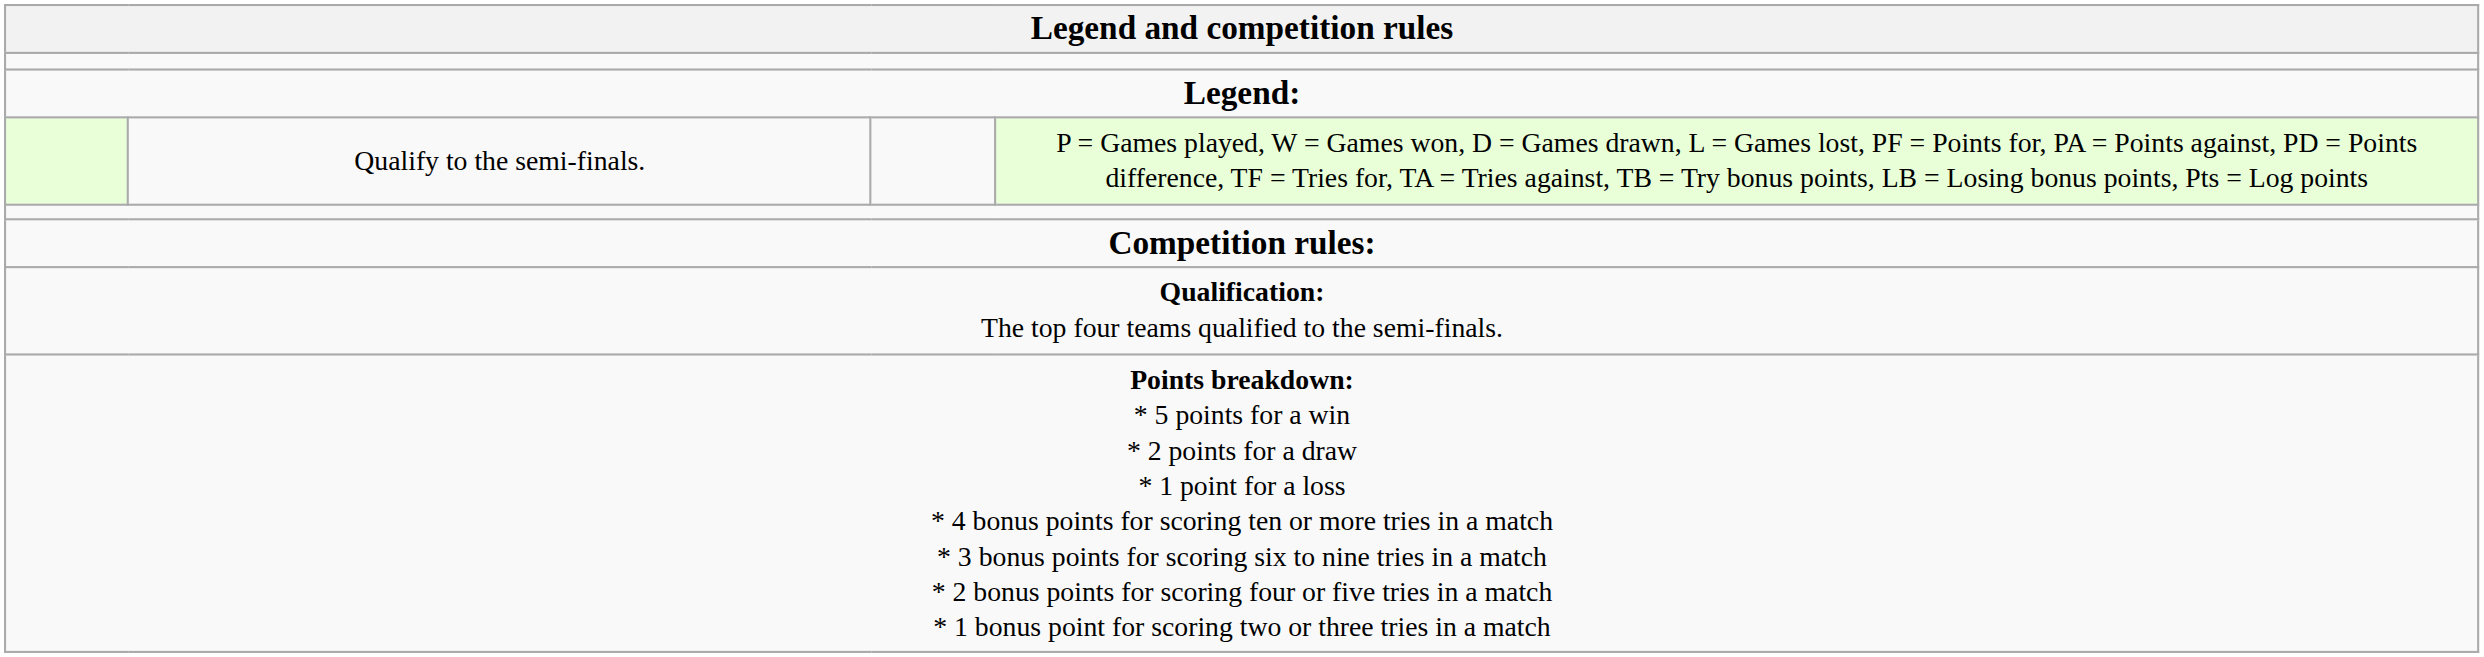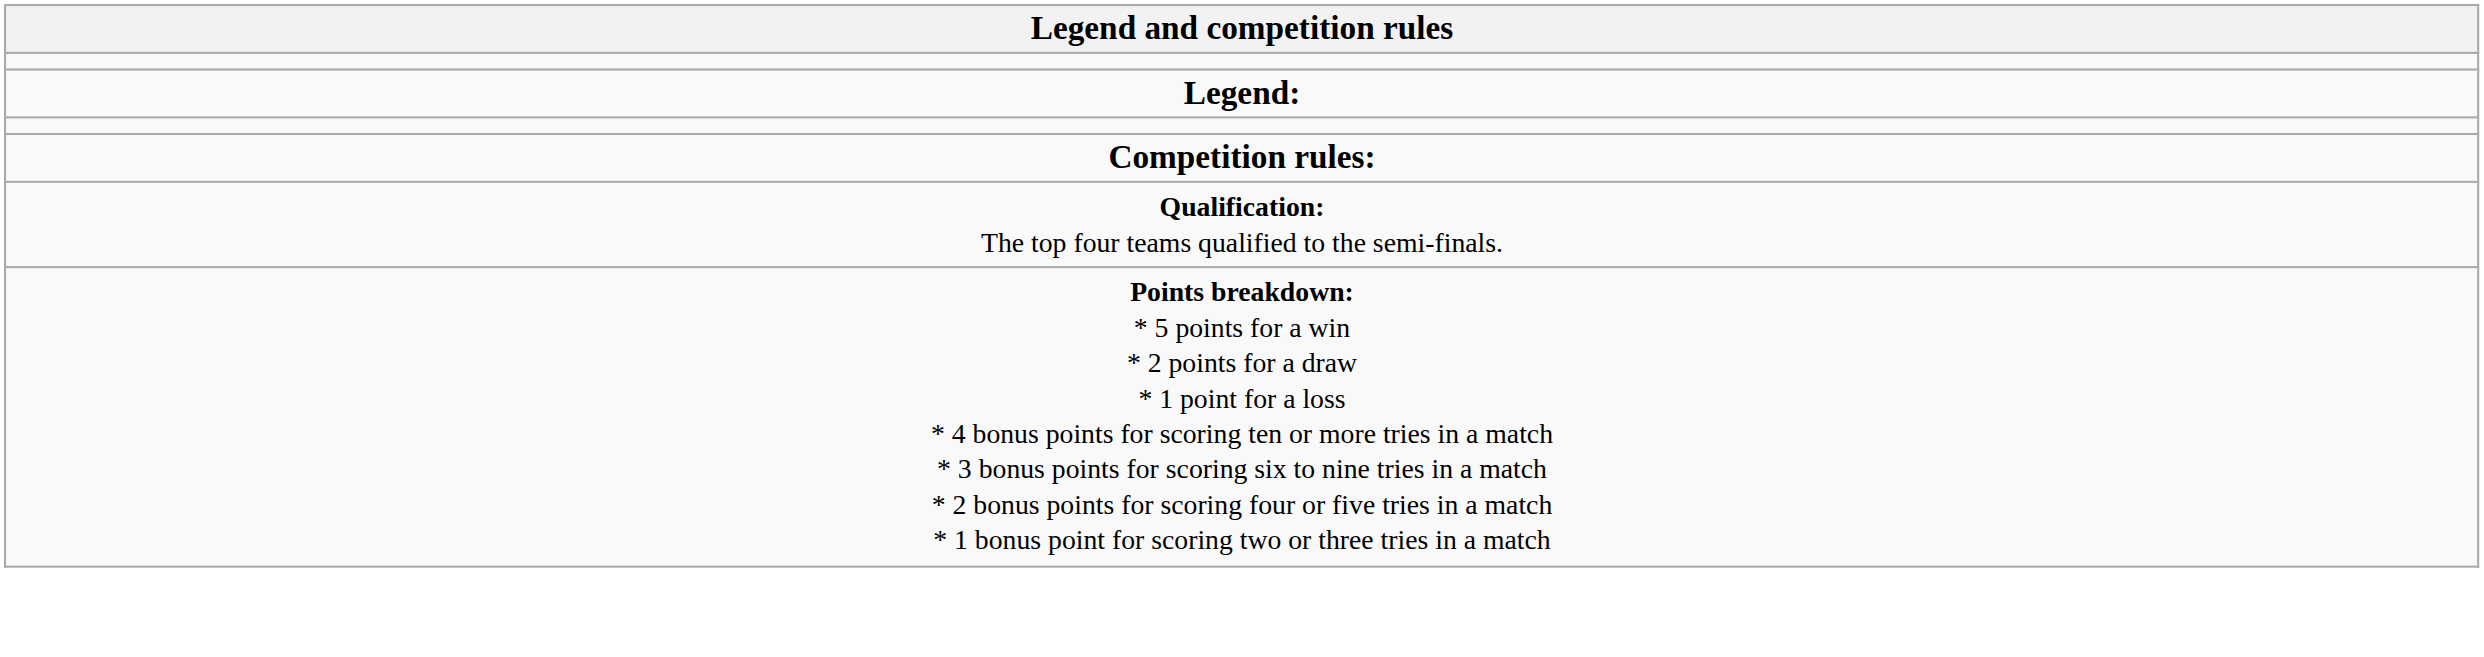- row: (500, 161)
